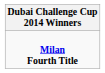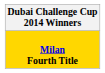(53, 55) no background -> (53, 55) gold background
